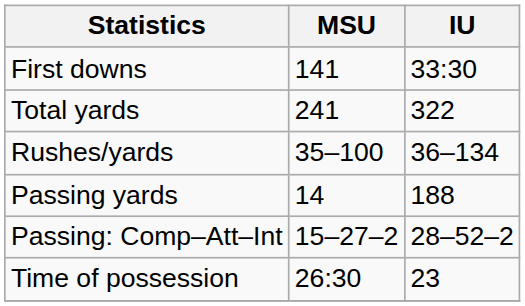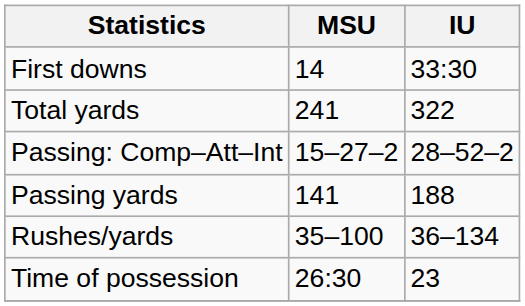(317, 68) 141 -> (310, 68) 14
rows swapped: (92, 152) <-> (147, 236)
(310, 194) 14 -> (317, 194) 141
